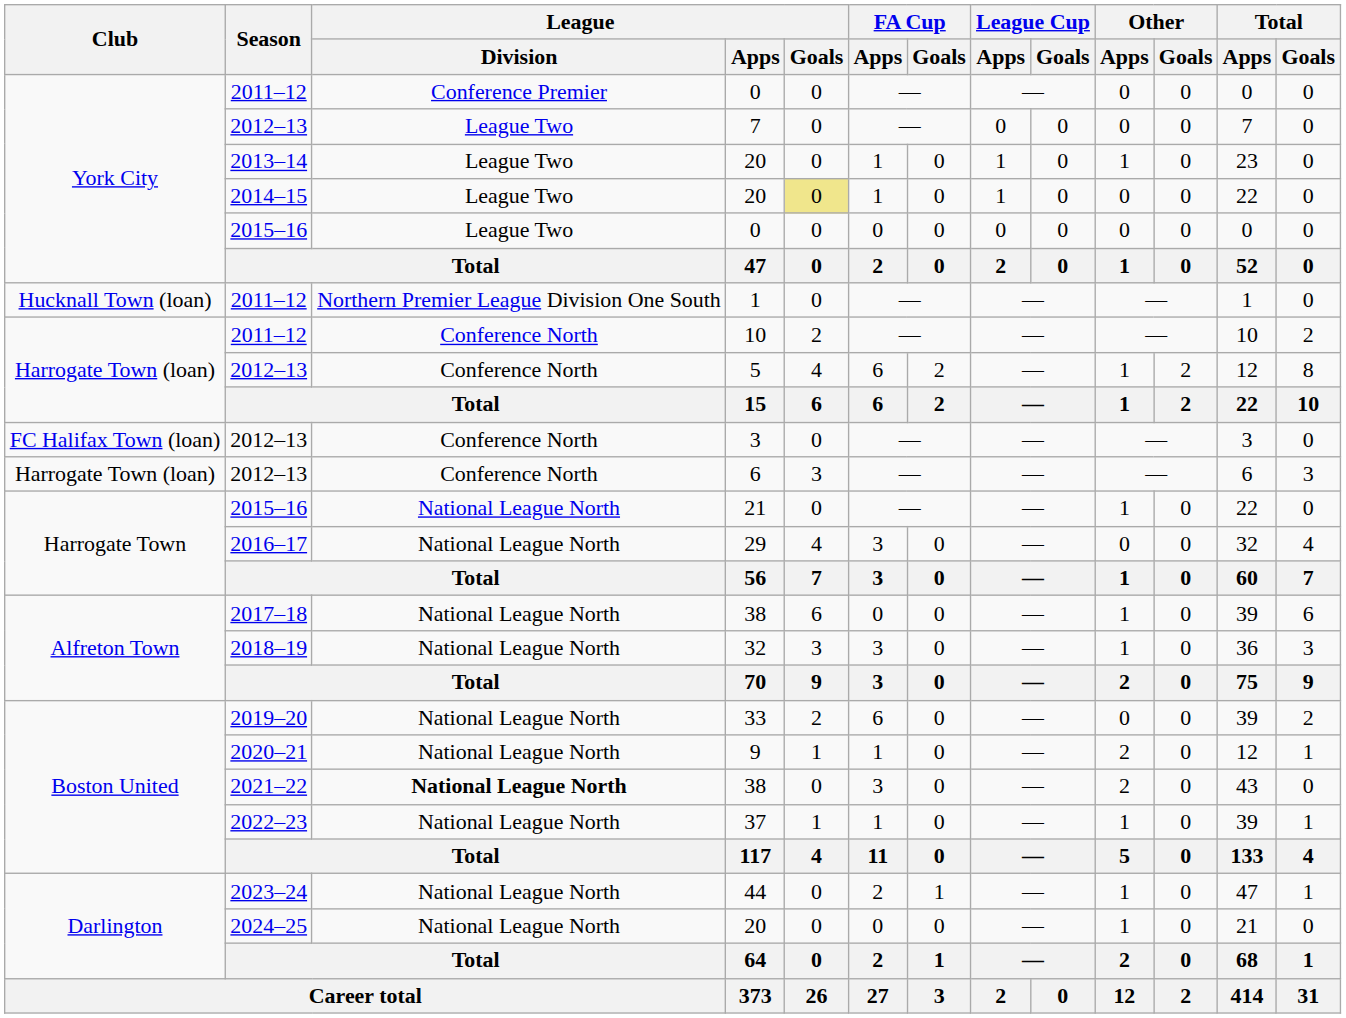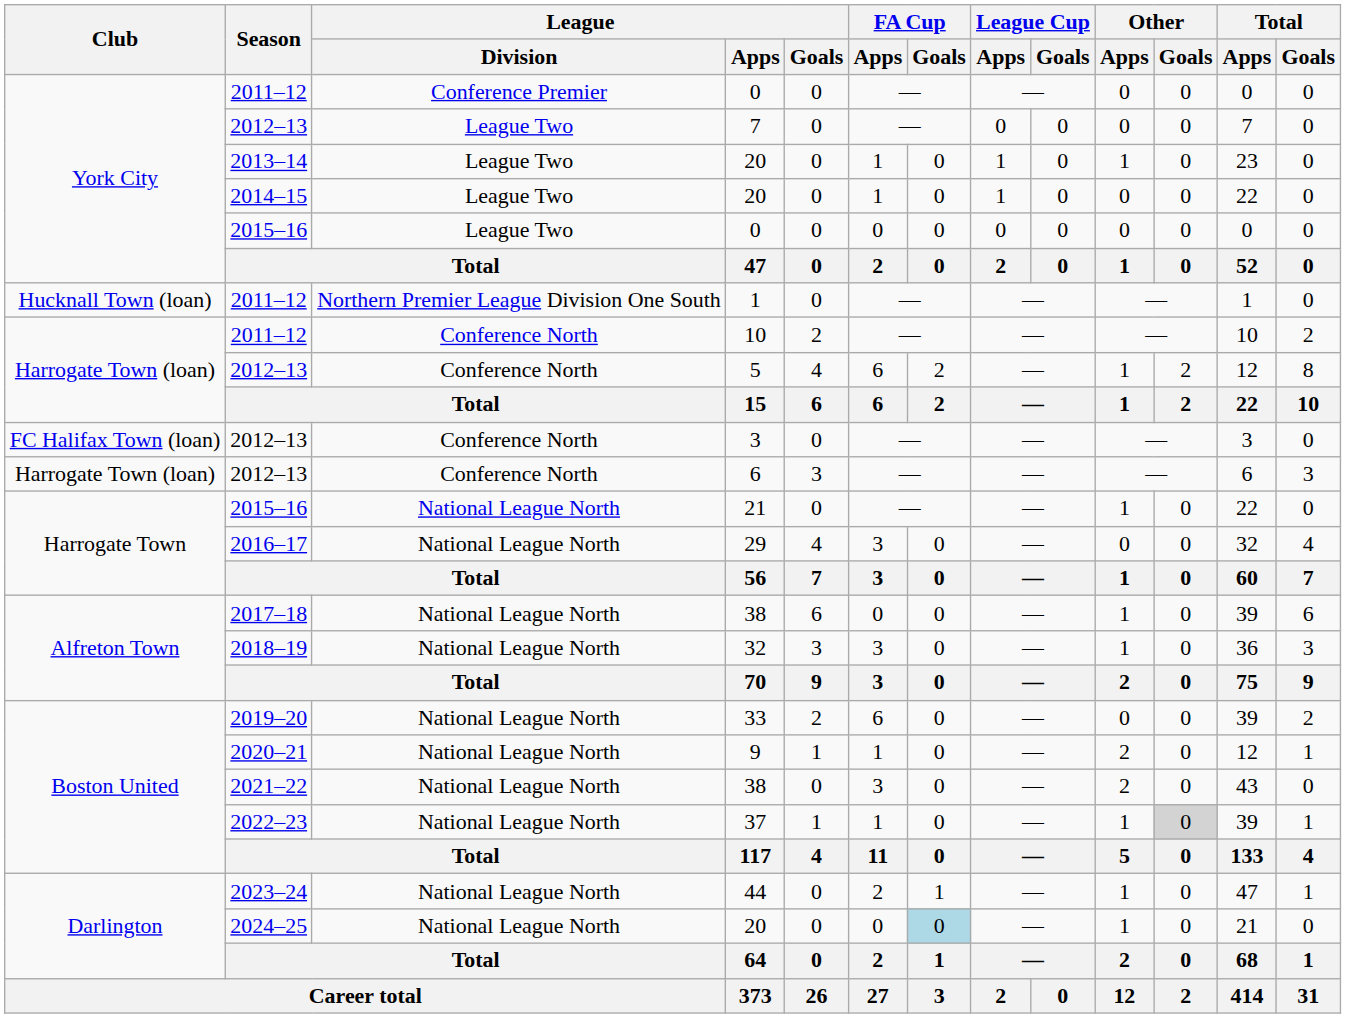(817, 195) khaki background -> (817, 195) no background
(519, 786) bold -> (519, 786) normal
(1186, 821) no background -> (1186, 821) lightgrey background
(939, 925) no background -> (939, 925) lightblue background
